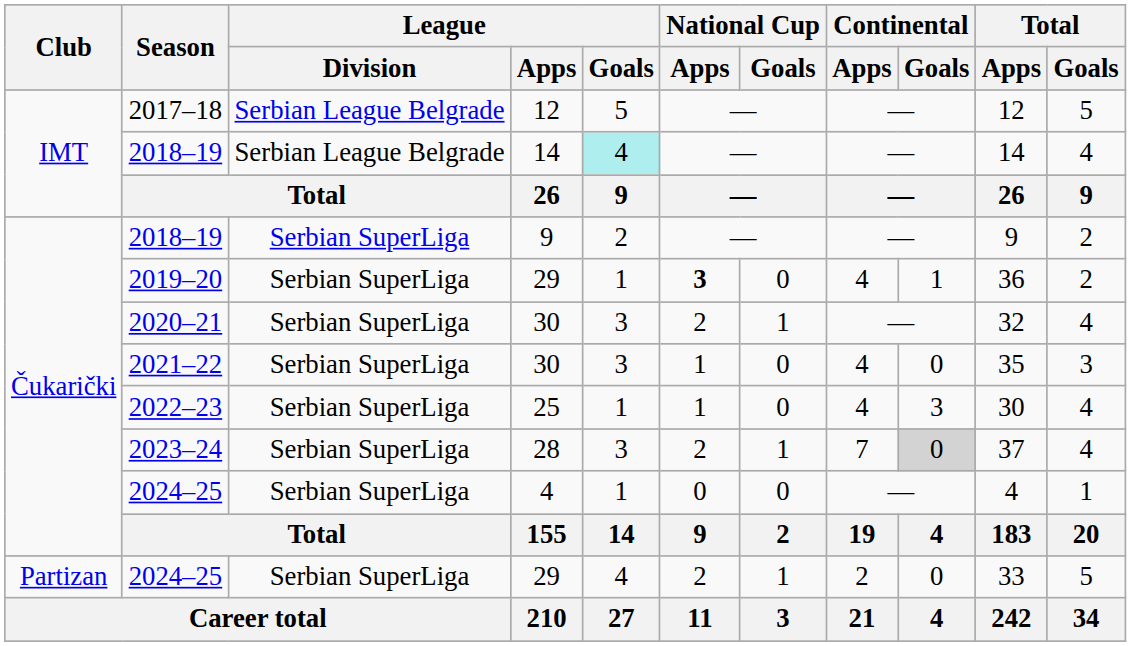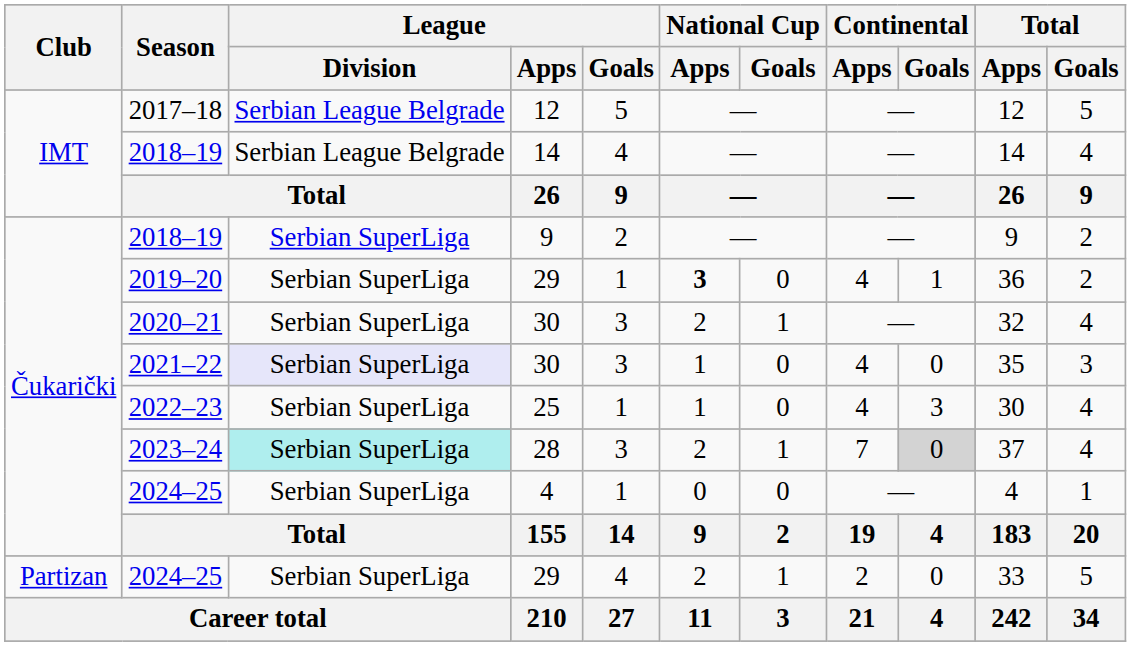(621, 152) paleturquoise background -> (621, 152) no background
(370, 364) no background -> (370, 364) lavender background
(370, 449) no background -> (370, 449) paleturquoise background
